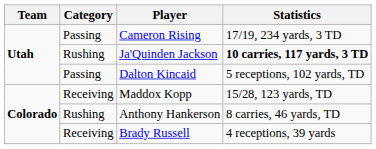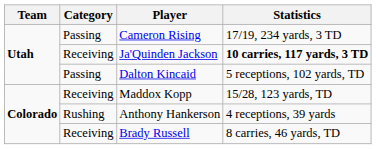(84, 54) Rushing -> (88, 54) Receiving
(283, 113) 8 carries, 46 yards, TD -> (281, 113) 4 receptions, 39 yards
(281, 133) 4 receptions, 39 yards -> (283, 133) 8 carries, 46 yards, TD
